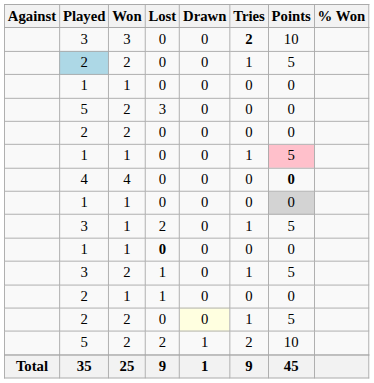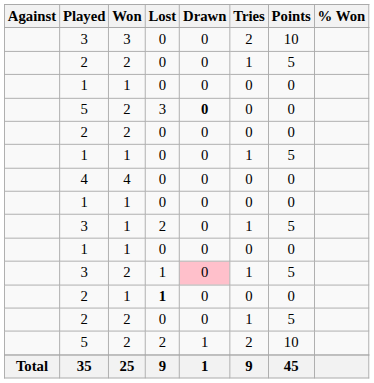(249, 39) bold -> (249, 39) normal
(84, 62) lightblue background -> (84, 62) no background
(205, 109) normal -> (205, 109) bold
(291, 156) pink background -> (291, 156) no background
(291, 179) bold -> (291, 179) normal
(291, 202) lightgrey background -> (291, 202) no background
(162, 249) bold -> (162, 249) normal
(205, 272) no background -> (205, 272) pink background
(162, 296) normal -> (162, 296) bold
(205, 319) lightyellow background -> (205, 319) no background
